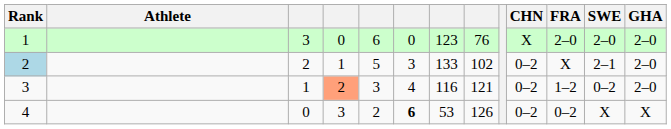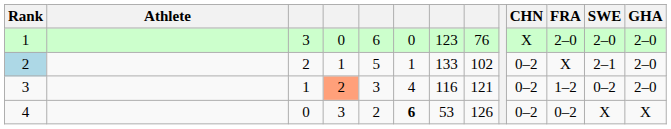(411, 64) 3 -> (411, 64) 1
